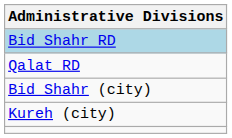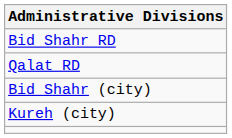(62, 41) lightblue background -> (62, 41) no background
